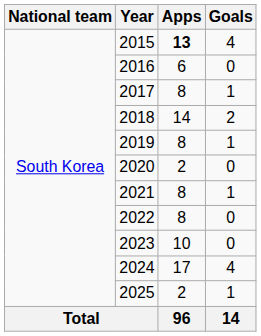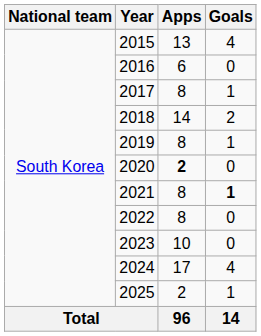(182, 42) bold -> (182, 42) normal
(182, 167) normal -> (182, 167) bold
(231, 192) normal -> (231, 192) bold
